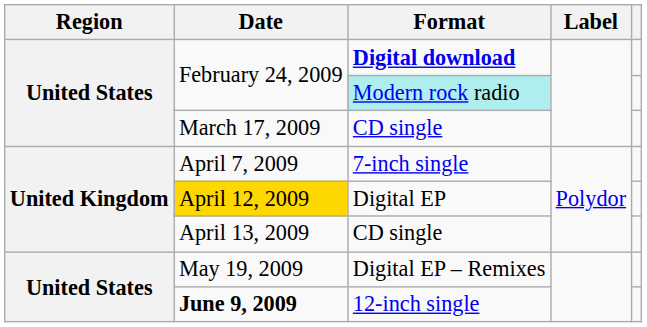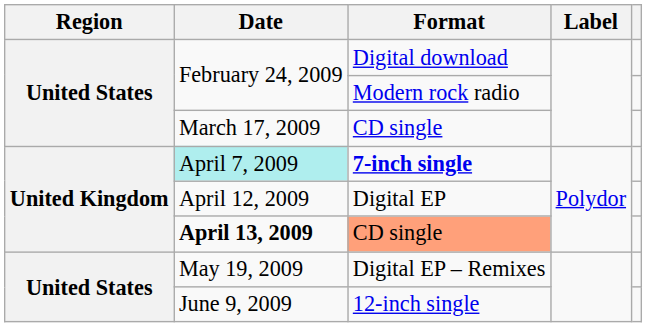(434, 57) bold -> (430, 57) normal
(436, 92) paleturquoise background -> (436, 92) no background
(238, 163) no background -> (238, 163) paleturquoise background
(411, 163) normal -> (412, 163) bold
(244, 198) gold background -> (244, 198) no background
(244, 233) normal -> (246, 233) bold
(398, 233) no background -> (398, 233) lightsalmon background
(238, 304) bold -> (235, 304) normal
